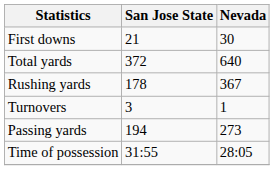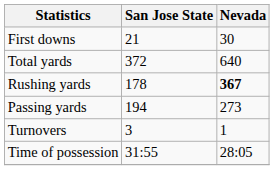(231, 84) normal -> (231, 84) bold
rows swapped: (47, 130) <-> (37, 107)
